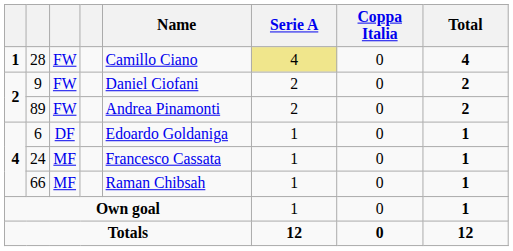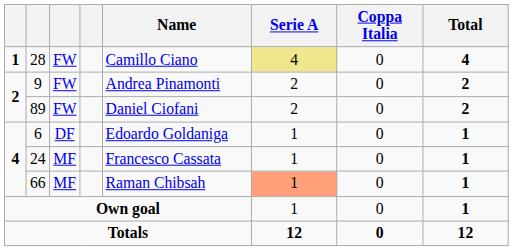(152, 84) Daniel Ciofani -> (163, 84) Andrea Pinamonti
(163, 109) Andrea Pinamonti -> (152, 109) Daniel Ciofani
(294, 183) no background -> (294, 183) lightsalmon background
